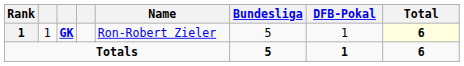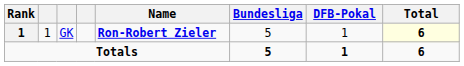(66, 33) bold -> (66, 33) normal
(157, 33) normal -> (157, 33) bold
